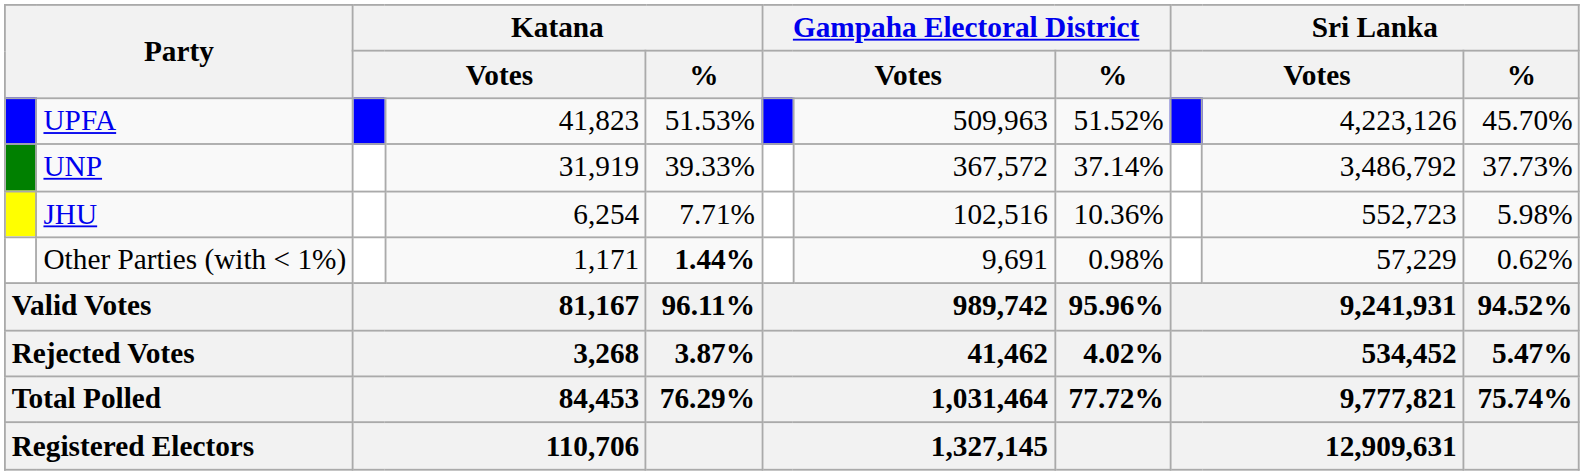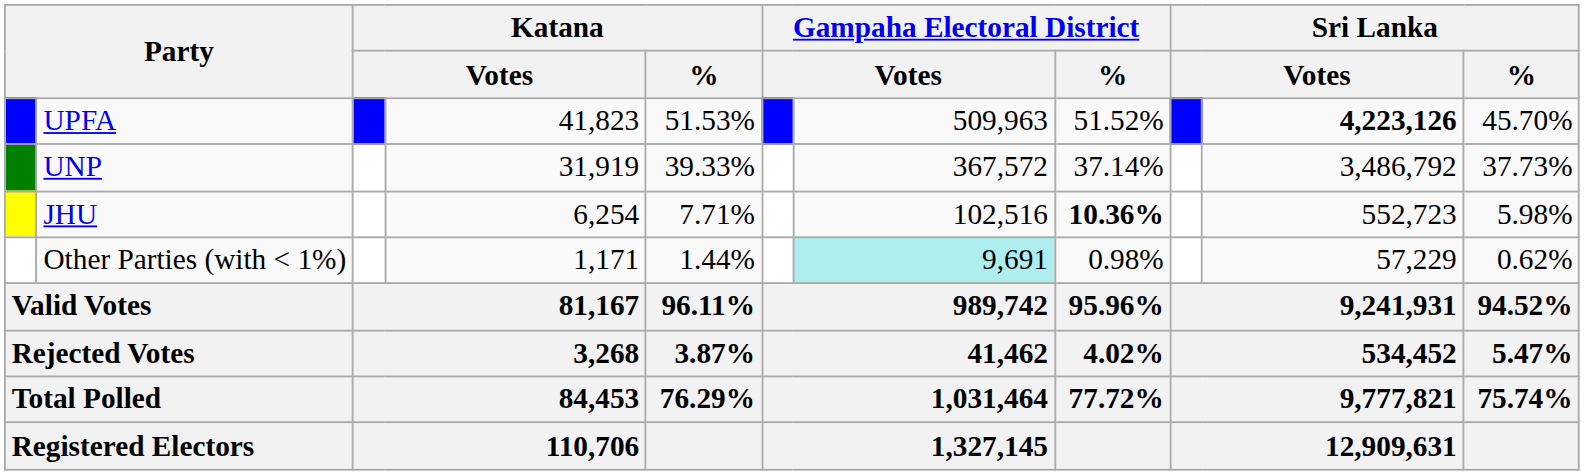(1398, 120) normal -> (1398, 120) bold
(1119, 213) normal -> (1116, 213) bold
(715, 259) bold -> (717, 259) normal
(1015, 259) no background -> (1015, 259) paleturquoise background
